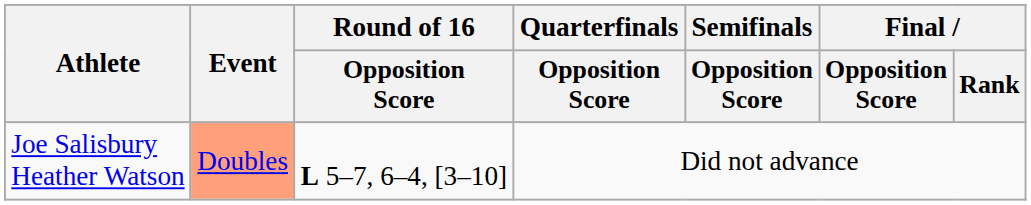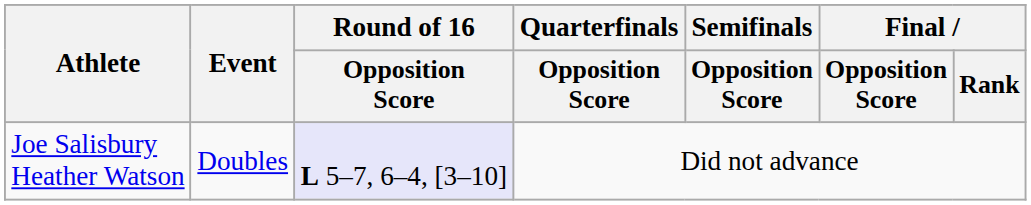(243, 160) lightsalmon background -> (243, 160) no background
(404, 177) no background -> (404, 177) lavender background
